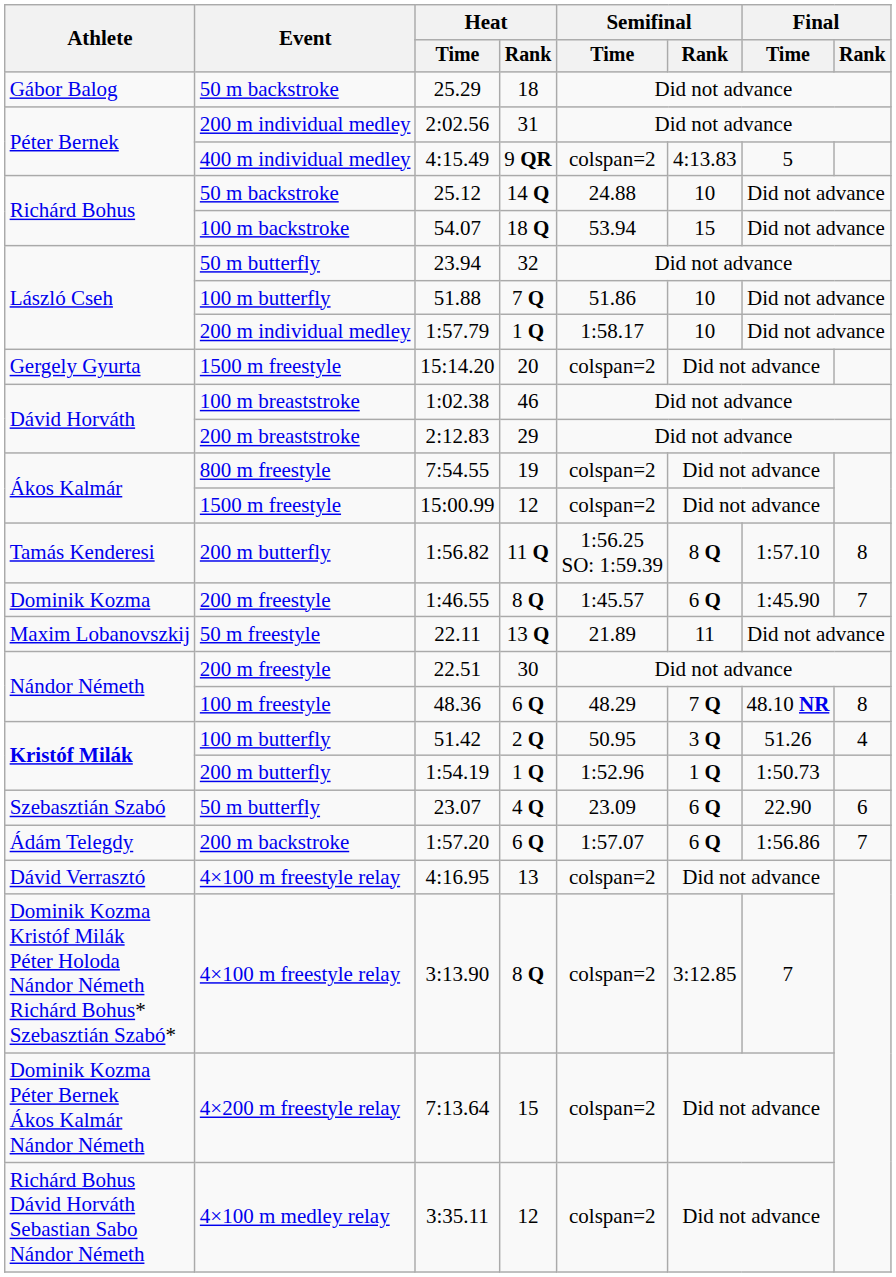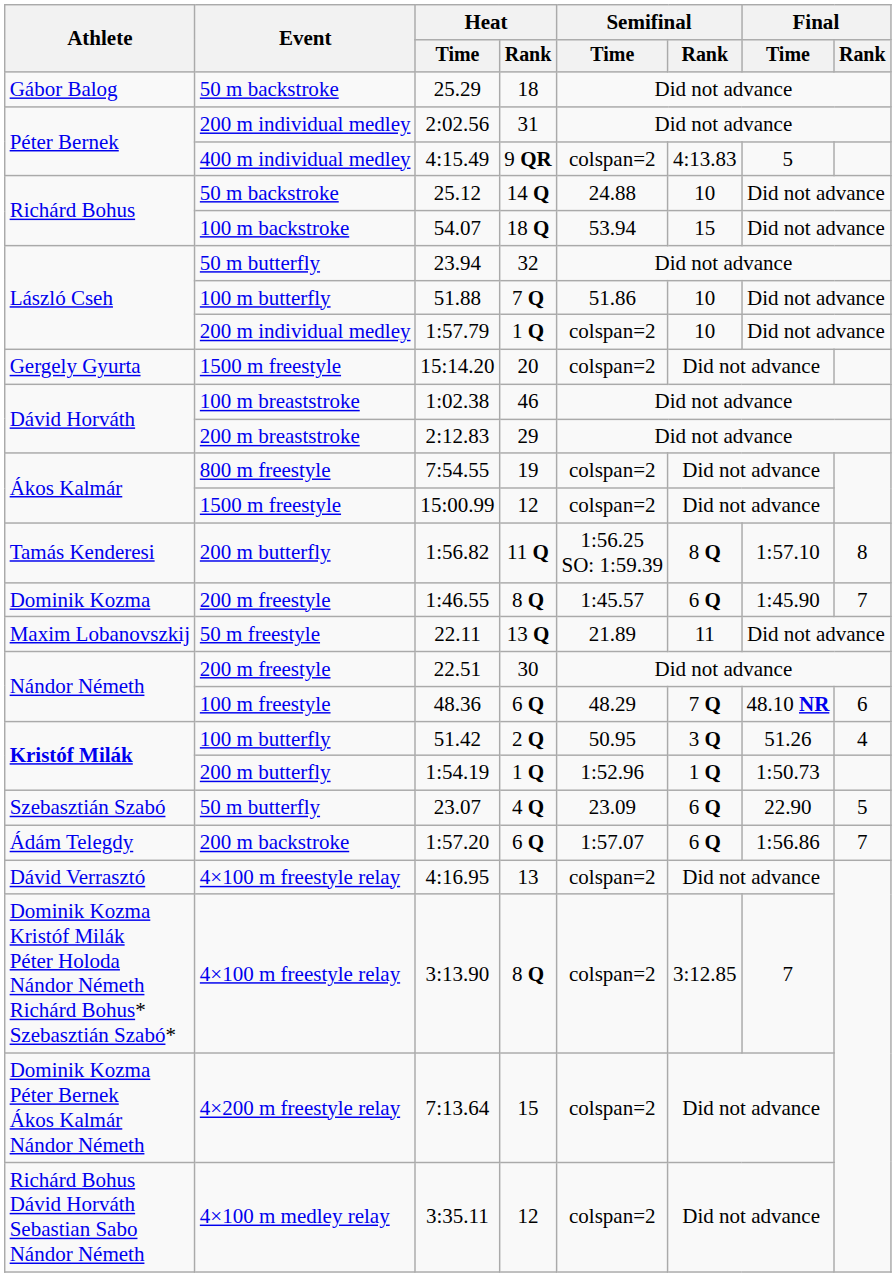(612, 332) 1:58.17 -> (612, 332) colspan=2
(862, 704) 8 -> (862, 704) 6
(862, 808) 6 -> (862, 808) 5
